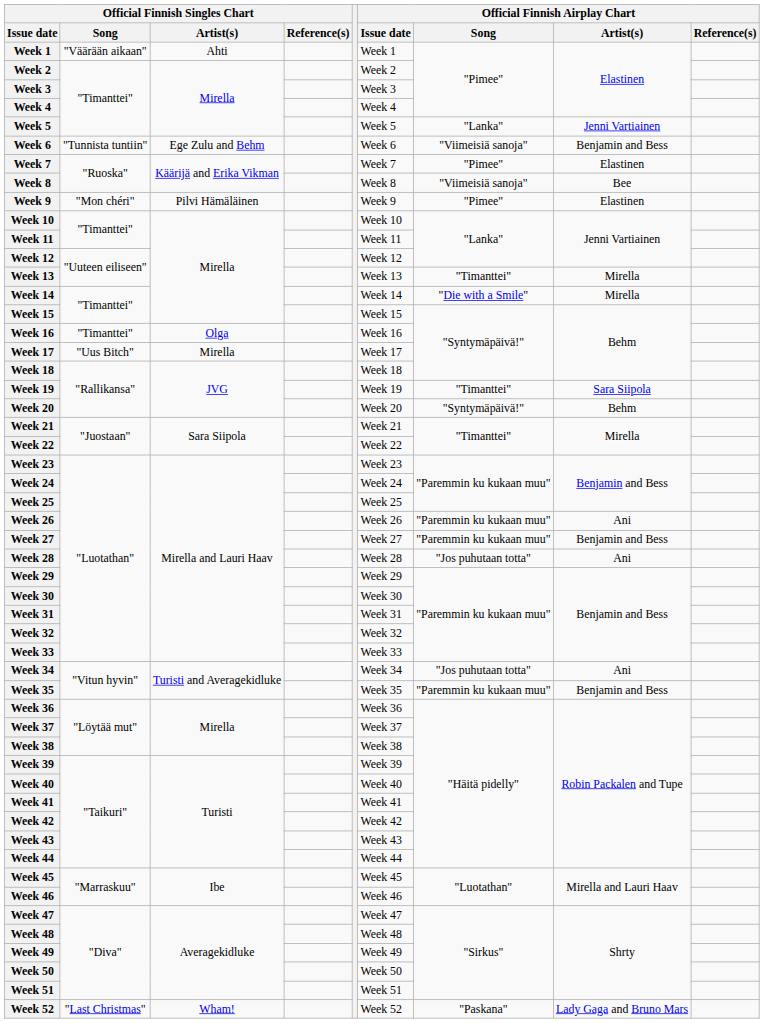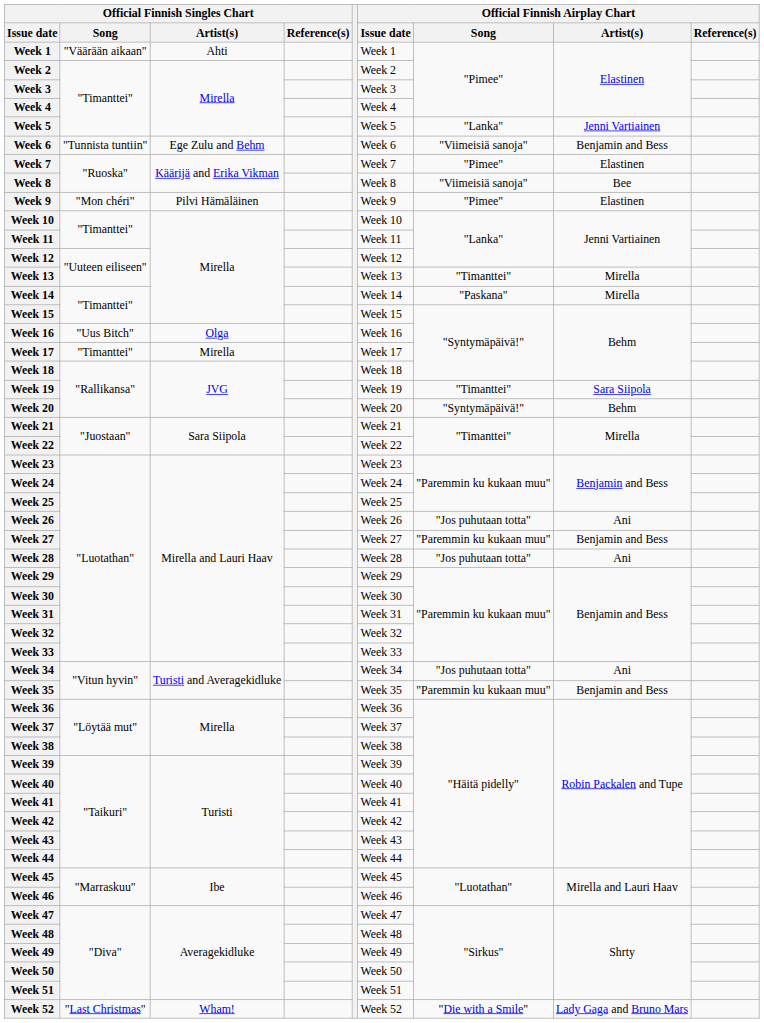(483, 295) "Die with a Smile" -> (483, 295) "Paskana"
(105, 333) "Timanttei" -> (105, 333) "Uus Bitch"
(105, 351) "Uus Bitch" -> (105, 351) "Timanttei"
(483, 520) "Paremmin ku kukaan muu" -> (483, 520) "Jos puhutaan totta"
(483, 1009) "Paskana" -> (483, 1009) "Die with a Smile"
